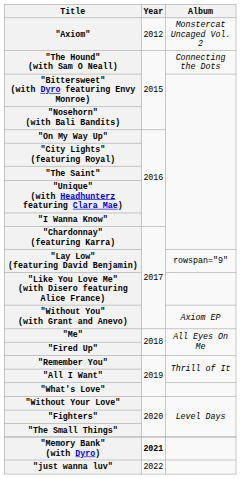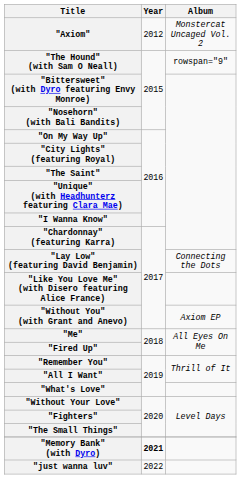(201, 62) Connecting the Dots -> (201, 62) rowspan="9"
(201, 261) rowspan="9" -> (201, 261) Connecting the Dots
